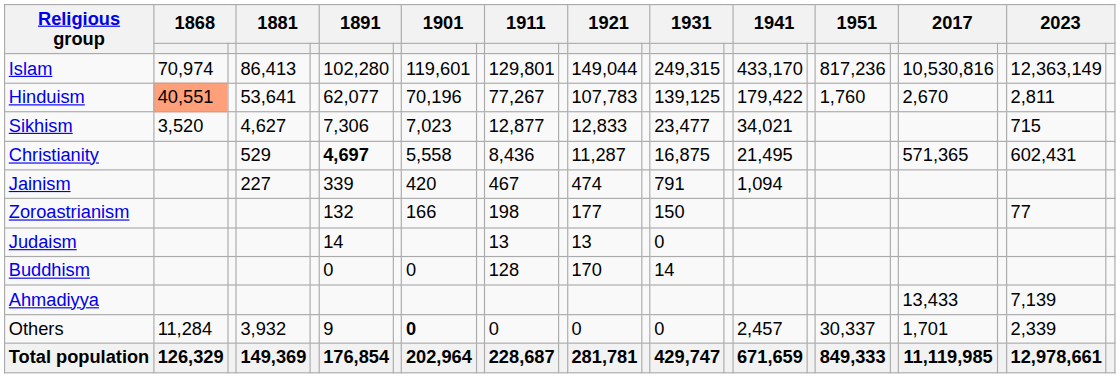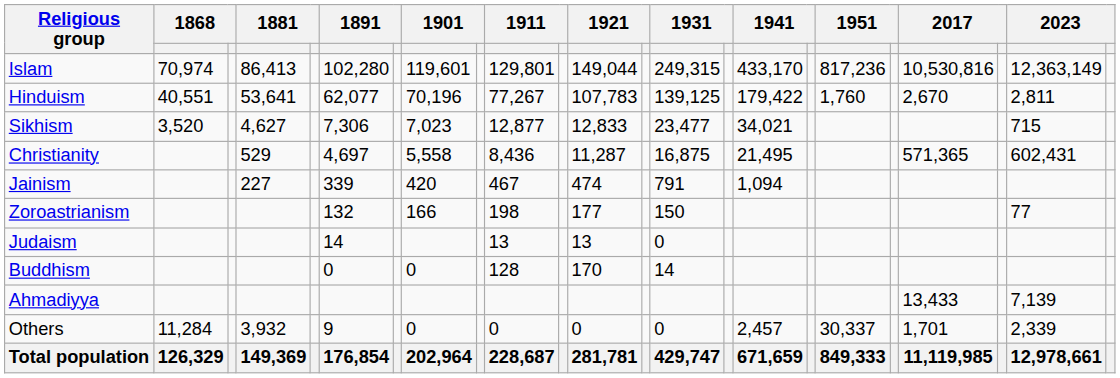(186, 97) lightsalmon background -> (186, 97) no background
(346, 155) bold -> (346, 155) normal
(411, 328) bold -> (411, 328) normal
